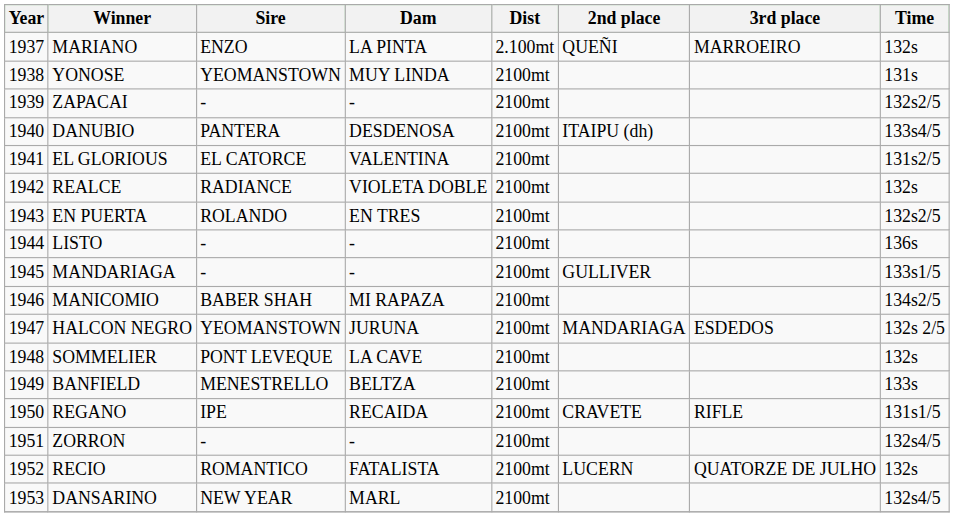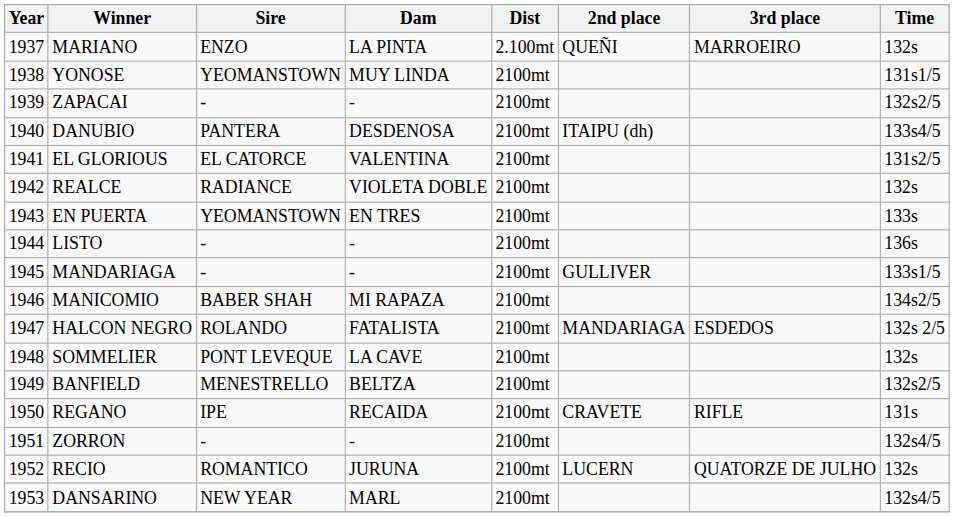(901, 74) 131s -> (912, 74) 131s1/5
(244, 215) ROLANDO -> (271, 215) YEOMANSTOWN
(912, 215) 132s2/5 -> (901, 215) 133s
(271, 328) YEOMANSTOWN -> (244, 328) ROLANDO
(384, 328) JURUNA -> (394, 328) FATALISTA
(901, 384) 133s -> (912, 384) 132s2/5
(912, 412) 131s1/5 -> (901, 412) 131s
(394, 469) FATALISTA -> (384, 469) JURUNA
